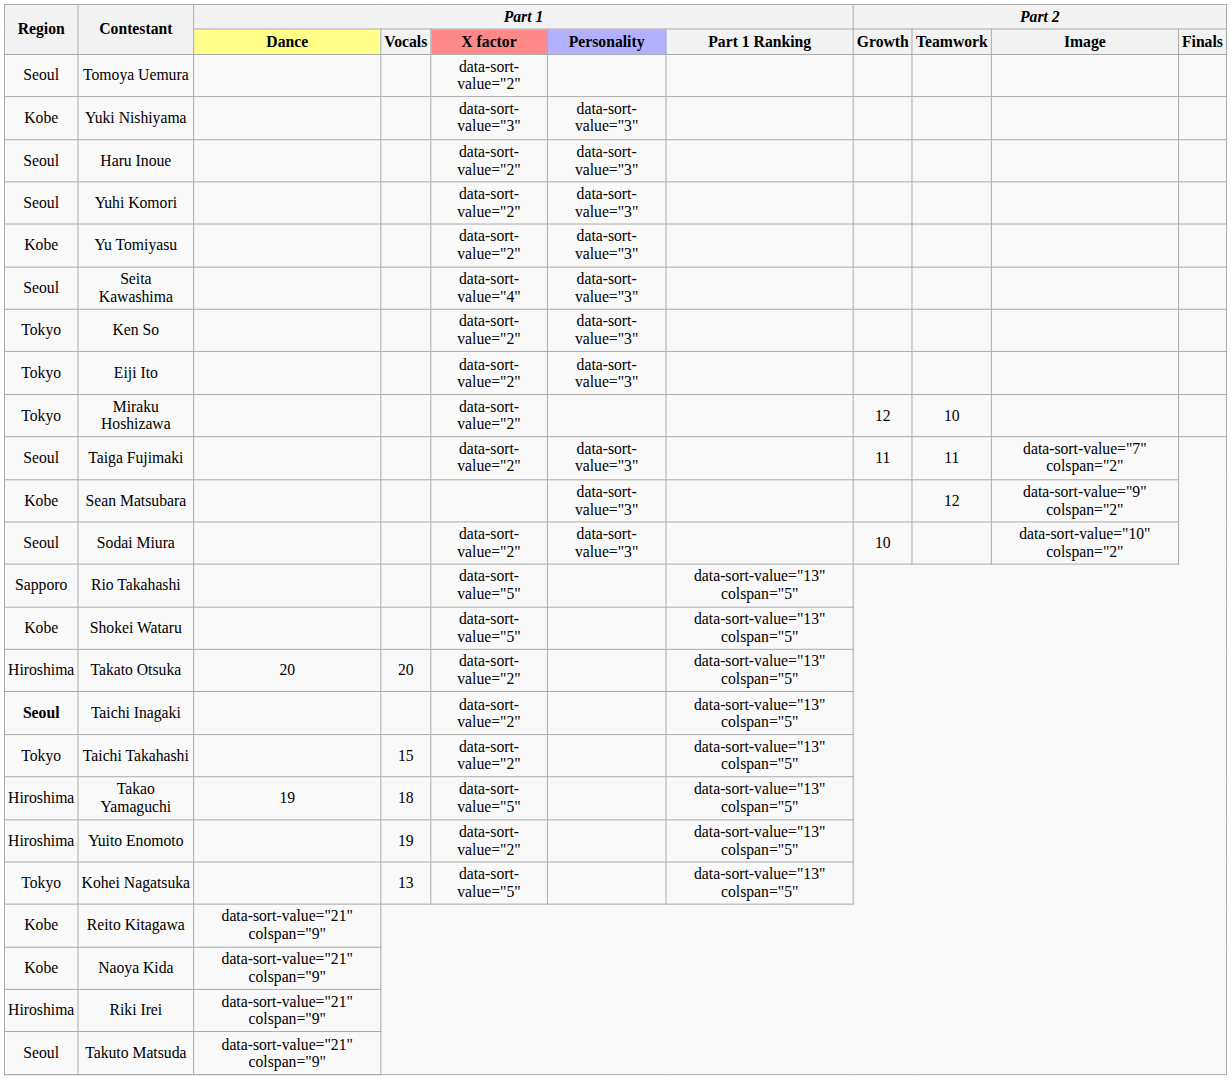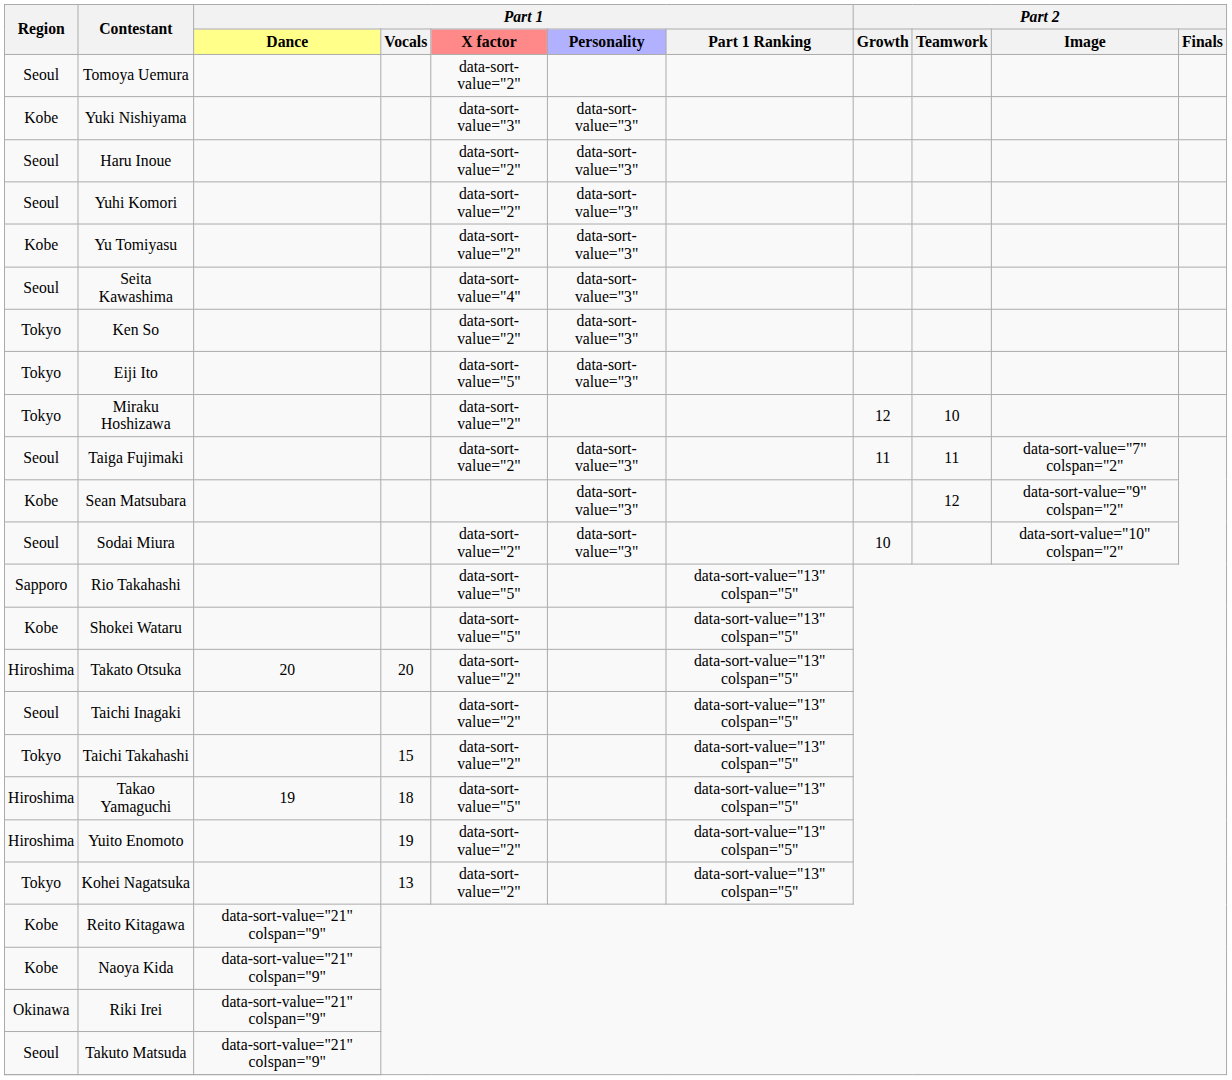(489, 373) data-sort-value="2" -> (489, 373) data-sort-value="5"
(41, 713) bold -> (41, 713) normal
(489, 883) data-sort-value="5" -> (489, 883) data-sort-value="2"
(41, 1010) Hiroshima -> (41, 1010) Okinawa
